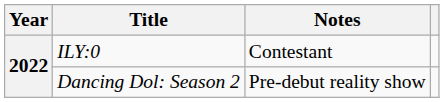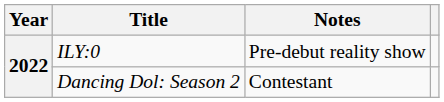(291, 50) Contestant -> (337, 50) Pre-debut reality show
(337, 81) Pre-debut reality show -> (291, 81) Contestant
